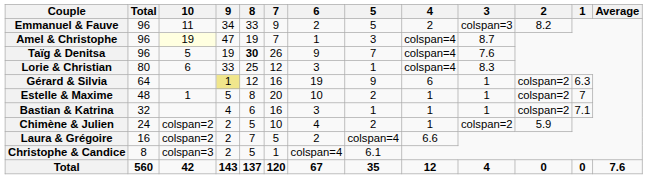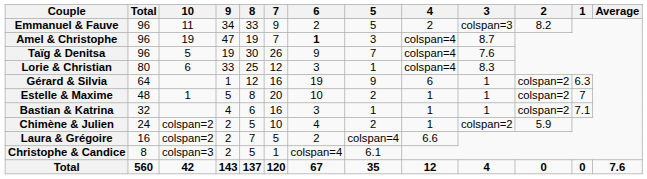(188, 39) lightyellow background -> (188, 39) no background
(316, 39) normal -> (316, 39) bold
(252, 53) bold -> (252, 53) normal
(228, 82) khaki background -> (228, 82) no background
